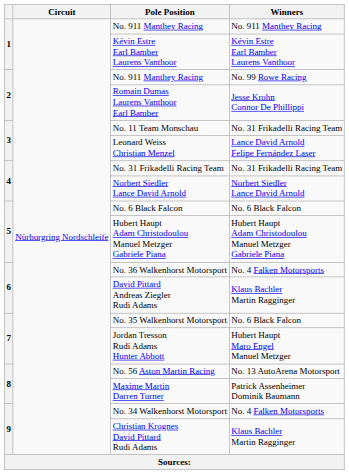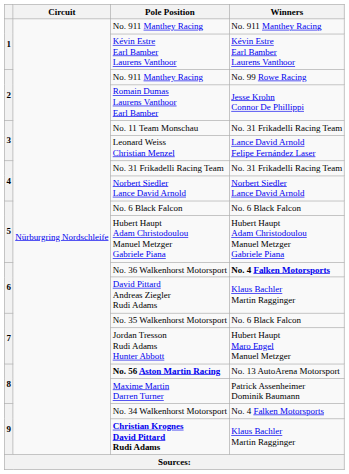(278, 269) normal -> (281, 269) bold
(164, 370) normal -> (166, 370) bold
(145, 436) normal -> (148, 436) bold
